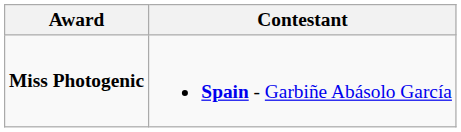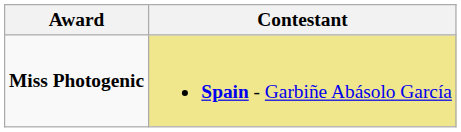(302, 92) no background -> (302, 92) khaki background
